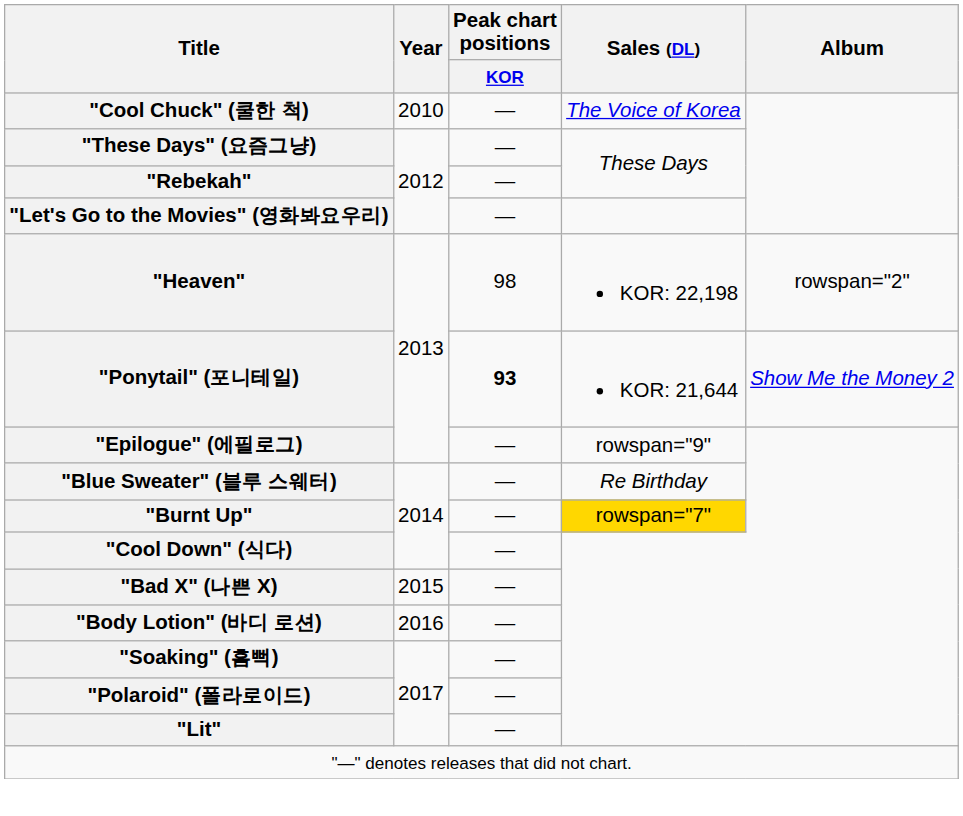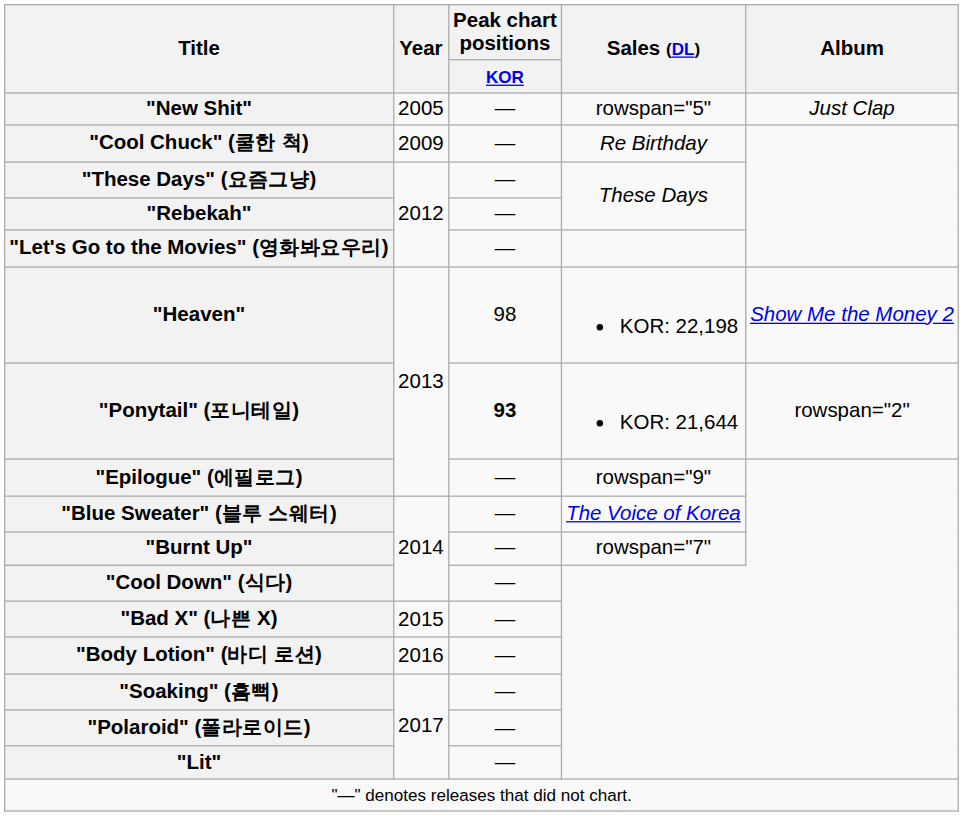+ row: (199, 108)
(421, 110) 2010 -> (421, 143) 2009
(653, 110) The Voice of Korea -> (653, 143) Re Birthday
(852, 282) rowspan="2" -> (852, 314) Show Me the Money 2
(852, 378) Show Me the Money 2 -> (852, 411) rowspan="2"
(653, 481) Re Birthday -> (653, 513) The Voice of Korea
(653, 515) gold background -> (653, 548) no background
